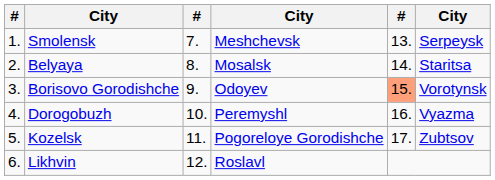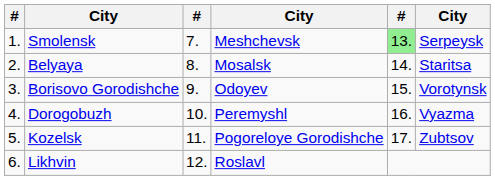(401, 41) no background -> (401, 41) lightgreen background
(401, 89) lightsalmon background -> (401, 89) no background
